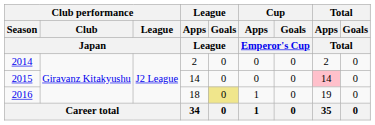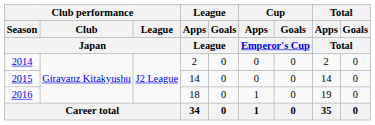(326, 78) pink background -> (326, 78) no background
(223, 95) khaki background -> (223, 95) no background
